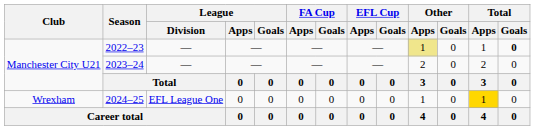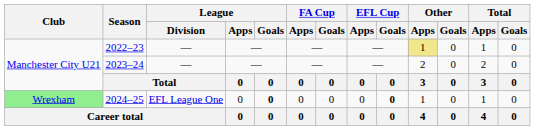(514, 47) bold -> (514, 47) normal
(54, 99) no background -> (54, 99) lightgreen background
(271, 99) normal -> (271, 99) bold
(392, 99) normal -> (392, 99) bold
(484, 99) gold background -> (484, 99) no background
